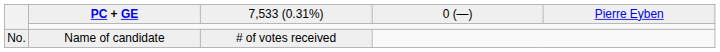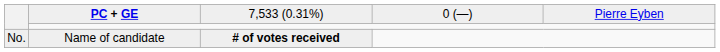(286, 39) normal -> (286, 39) bold
